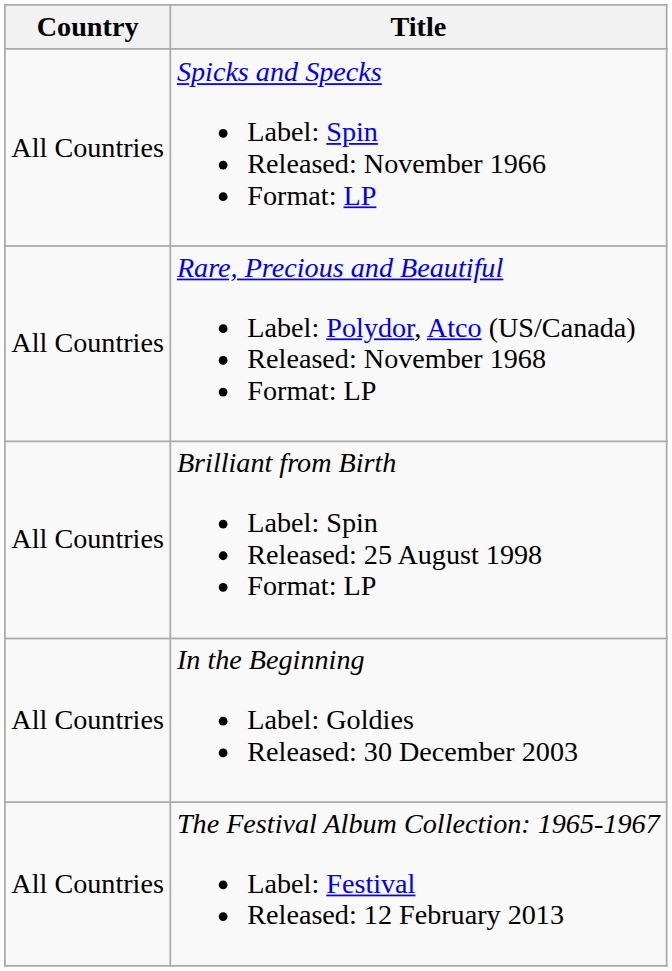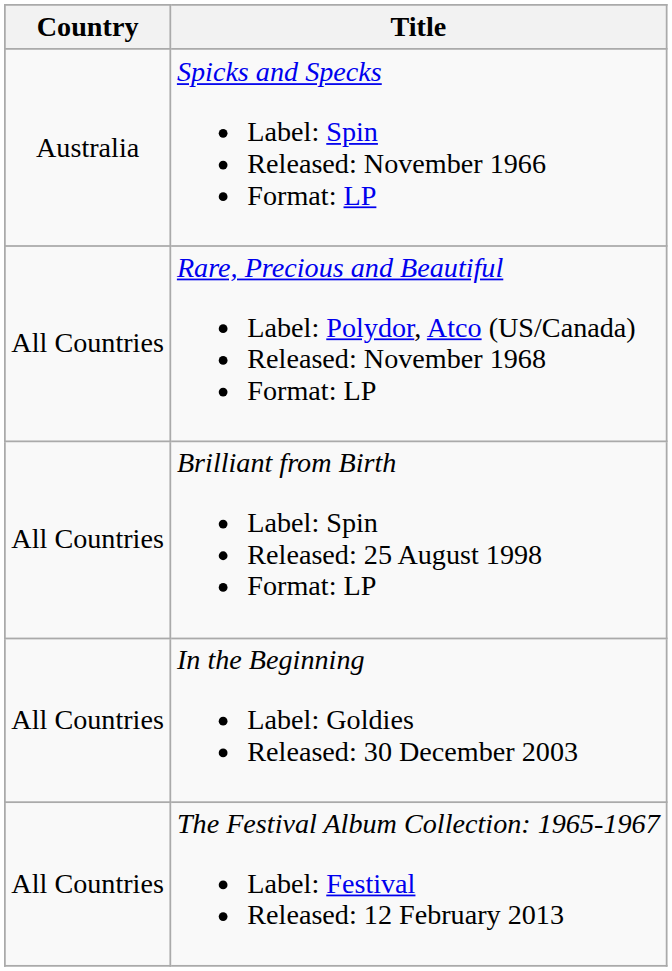(88, 147) All Countries -> (88, 147) Australia
